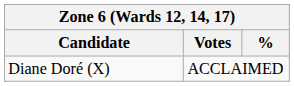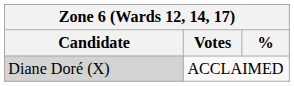(59, 68) no background -> (59, 68) lightgrey background
